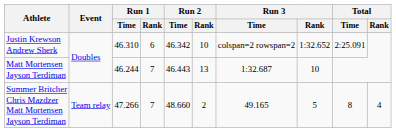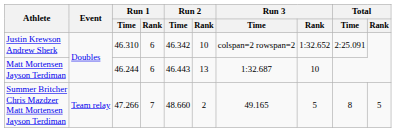(152, 70) 7 -> (152, 70) 6
(379, 105) 4 -> (379, 105) 5
